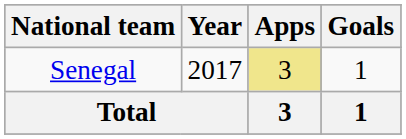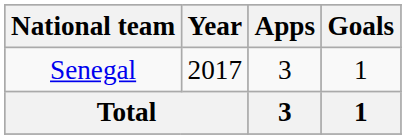(285, 69) khaki background -> (285, 69) no background
